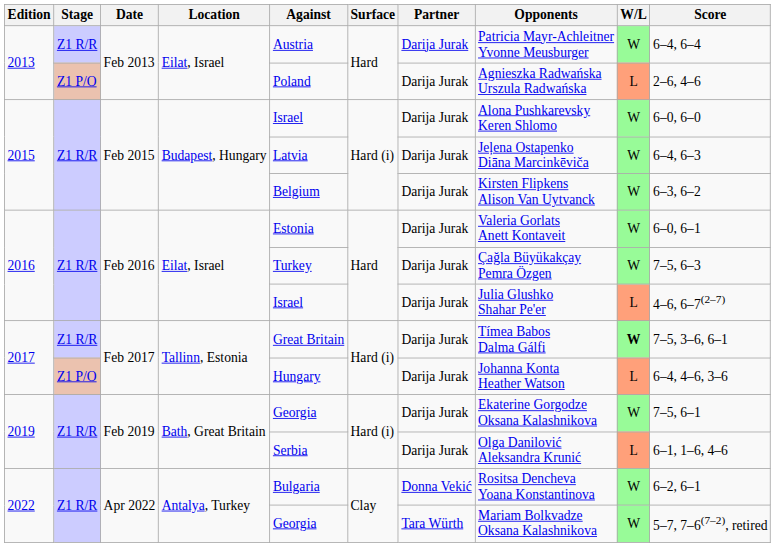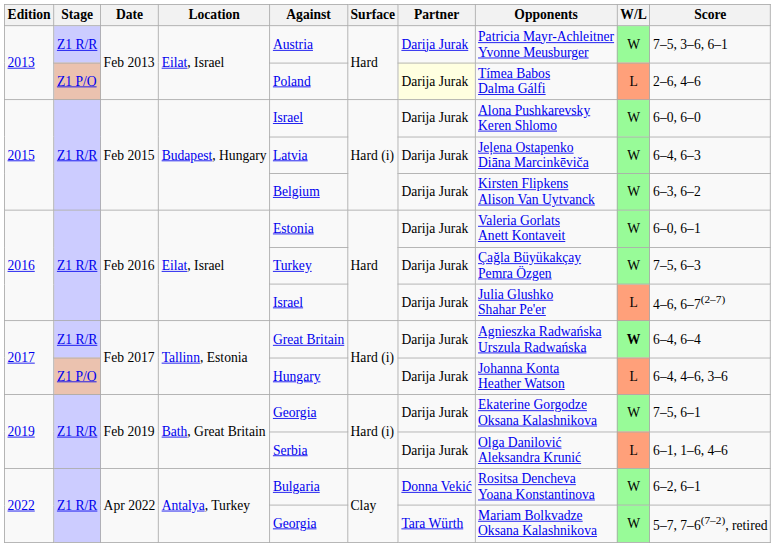(677, 44) 6–4, 6–4 -> (690, 44) 7–5, 3–6, 6–1
(435, 81) no background -> (435, 81) lightyellow background
(540, 81) Agnieszka Radwańska Urszula Radwańska -> (514, 81) Tímea Babos Dalma Gálfi
(514, 339) Tímea Babos Dalma Gálfi -> (540, 339) Agnieszka Radwańska Urszula Radwańska
(690, 339) 7–5, 3–6, 6–1 -> (677, 339) 6–4, 6–4
